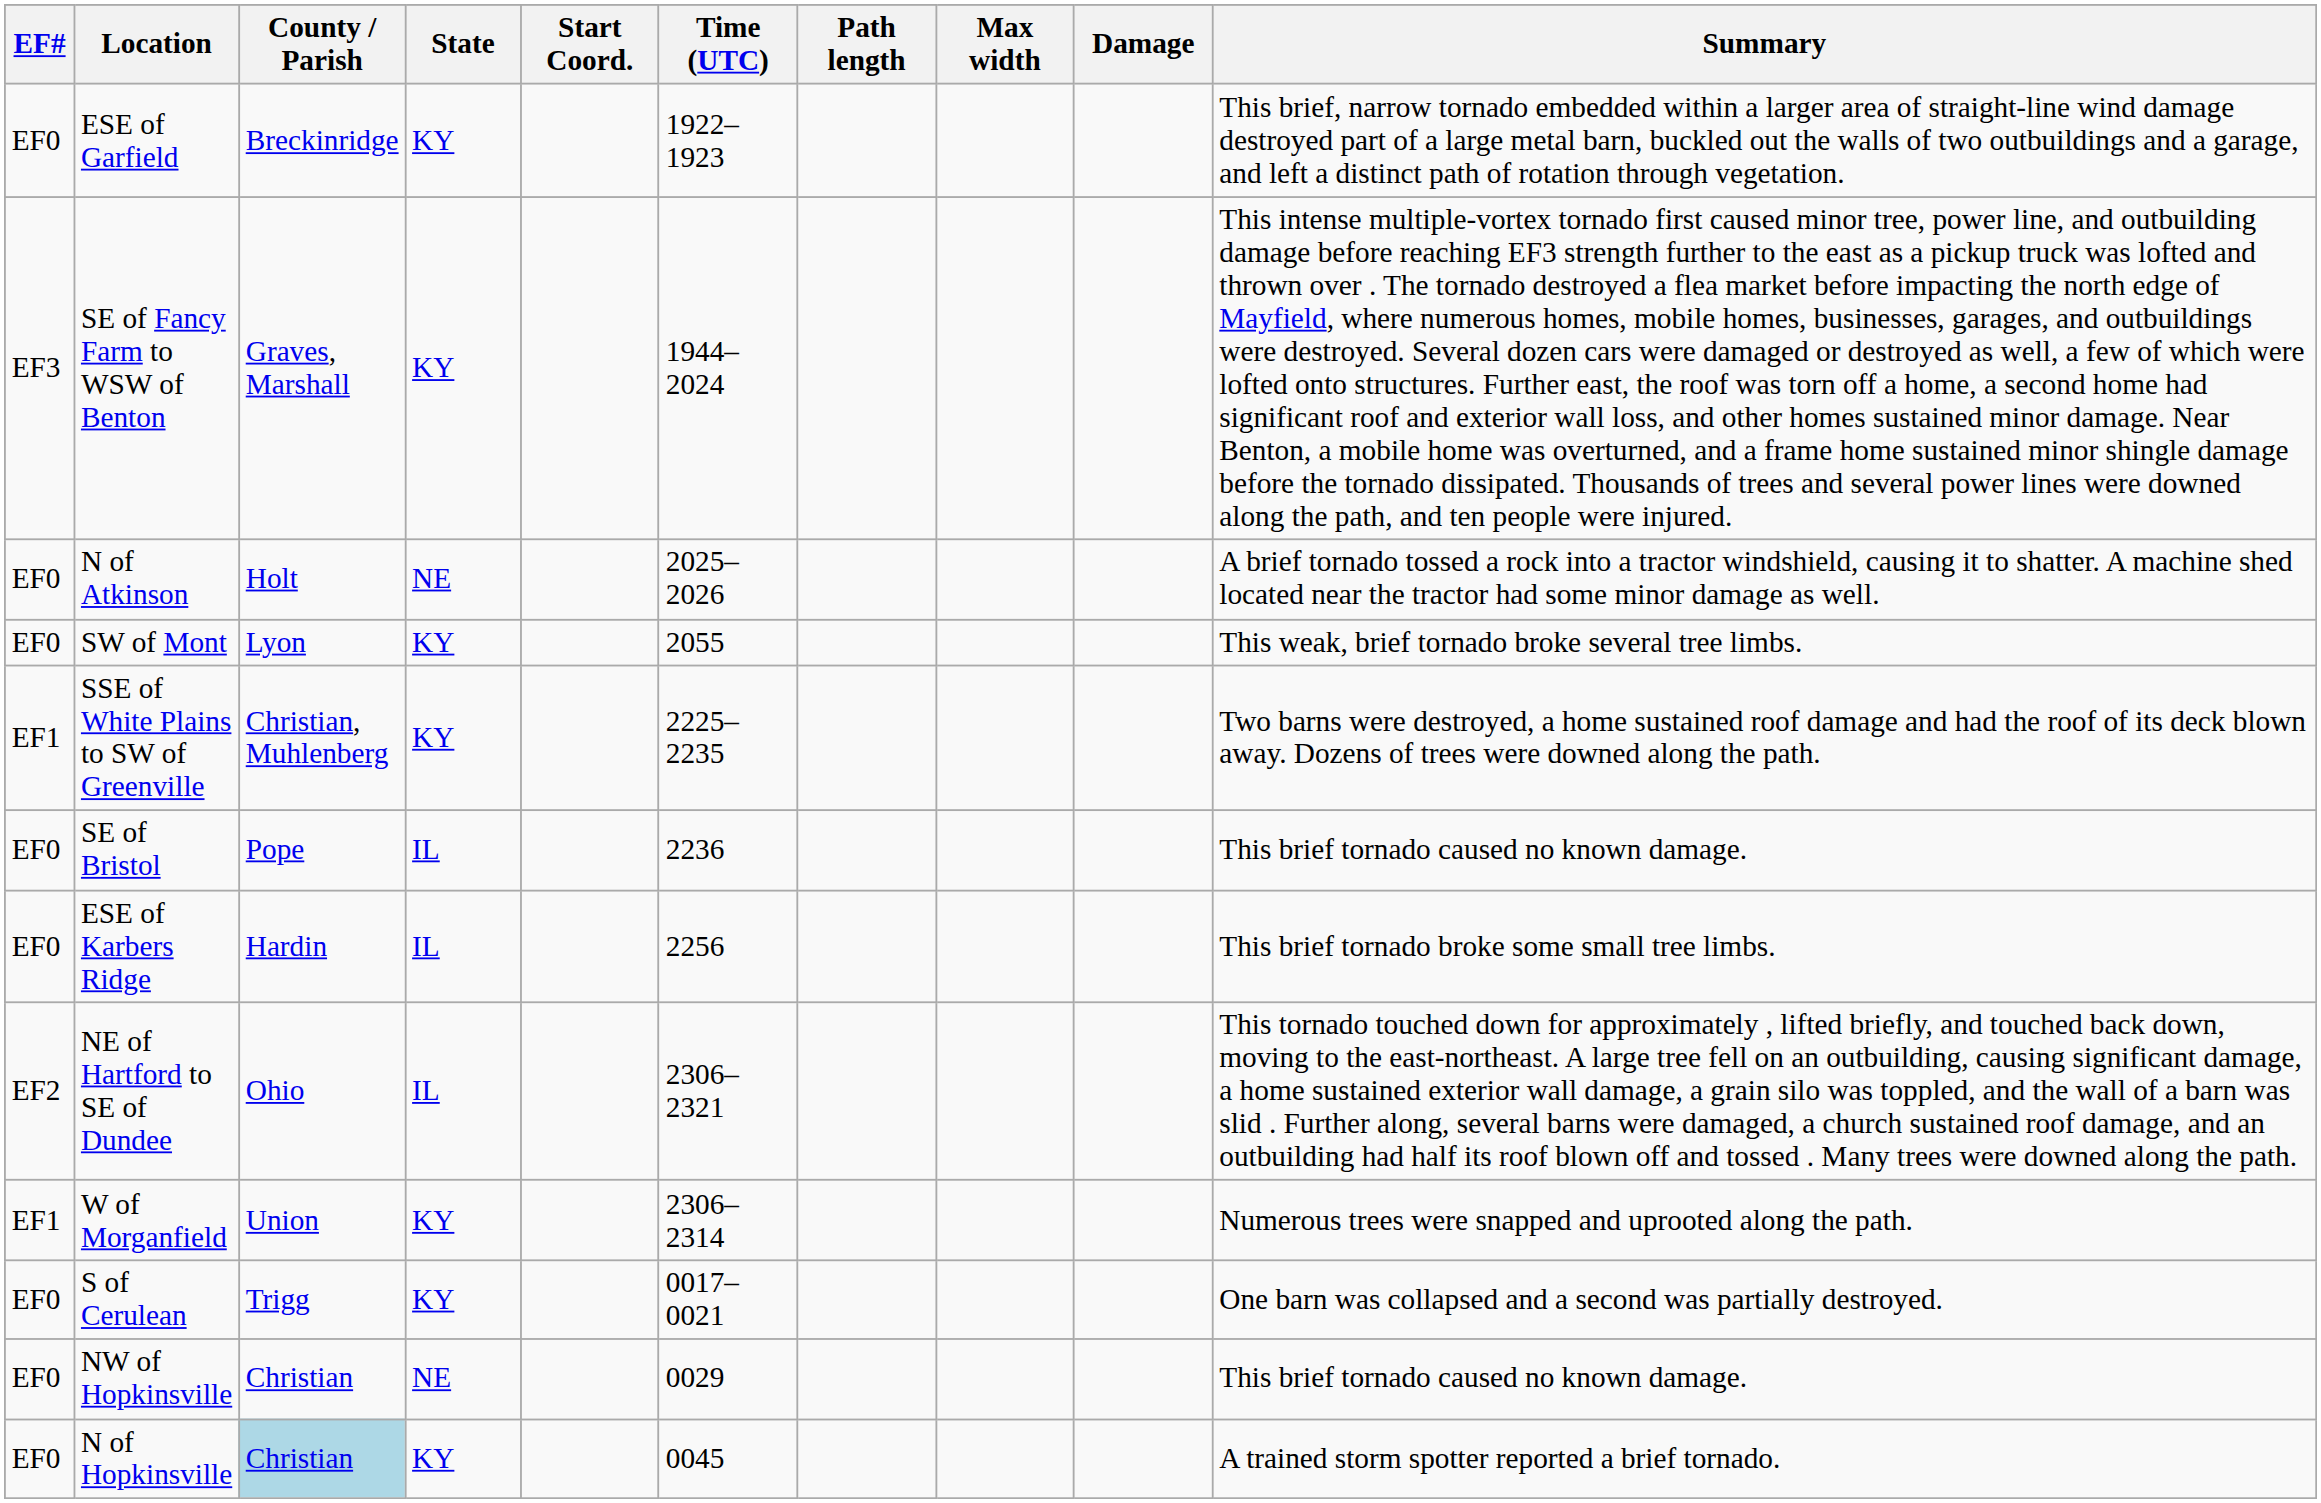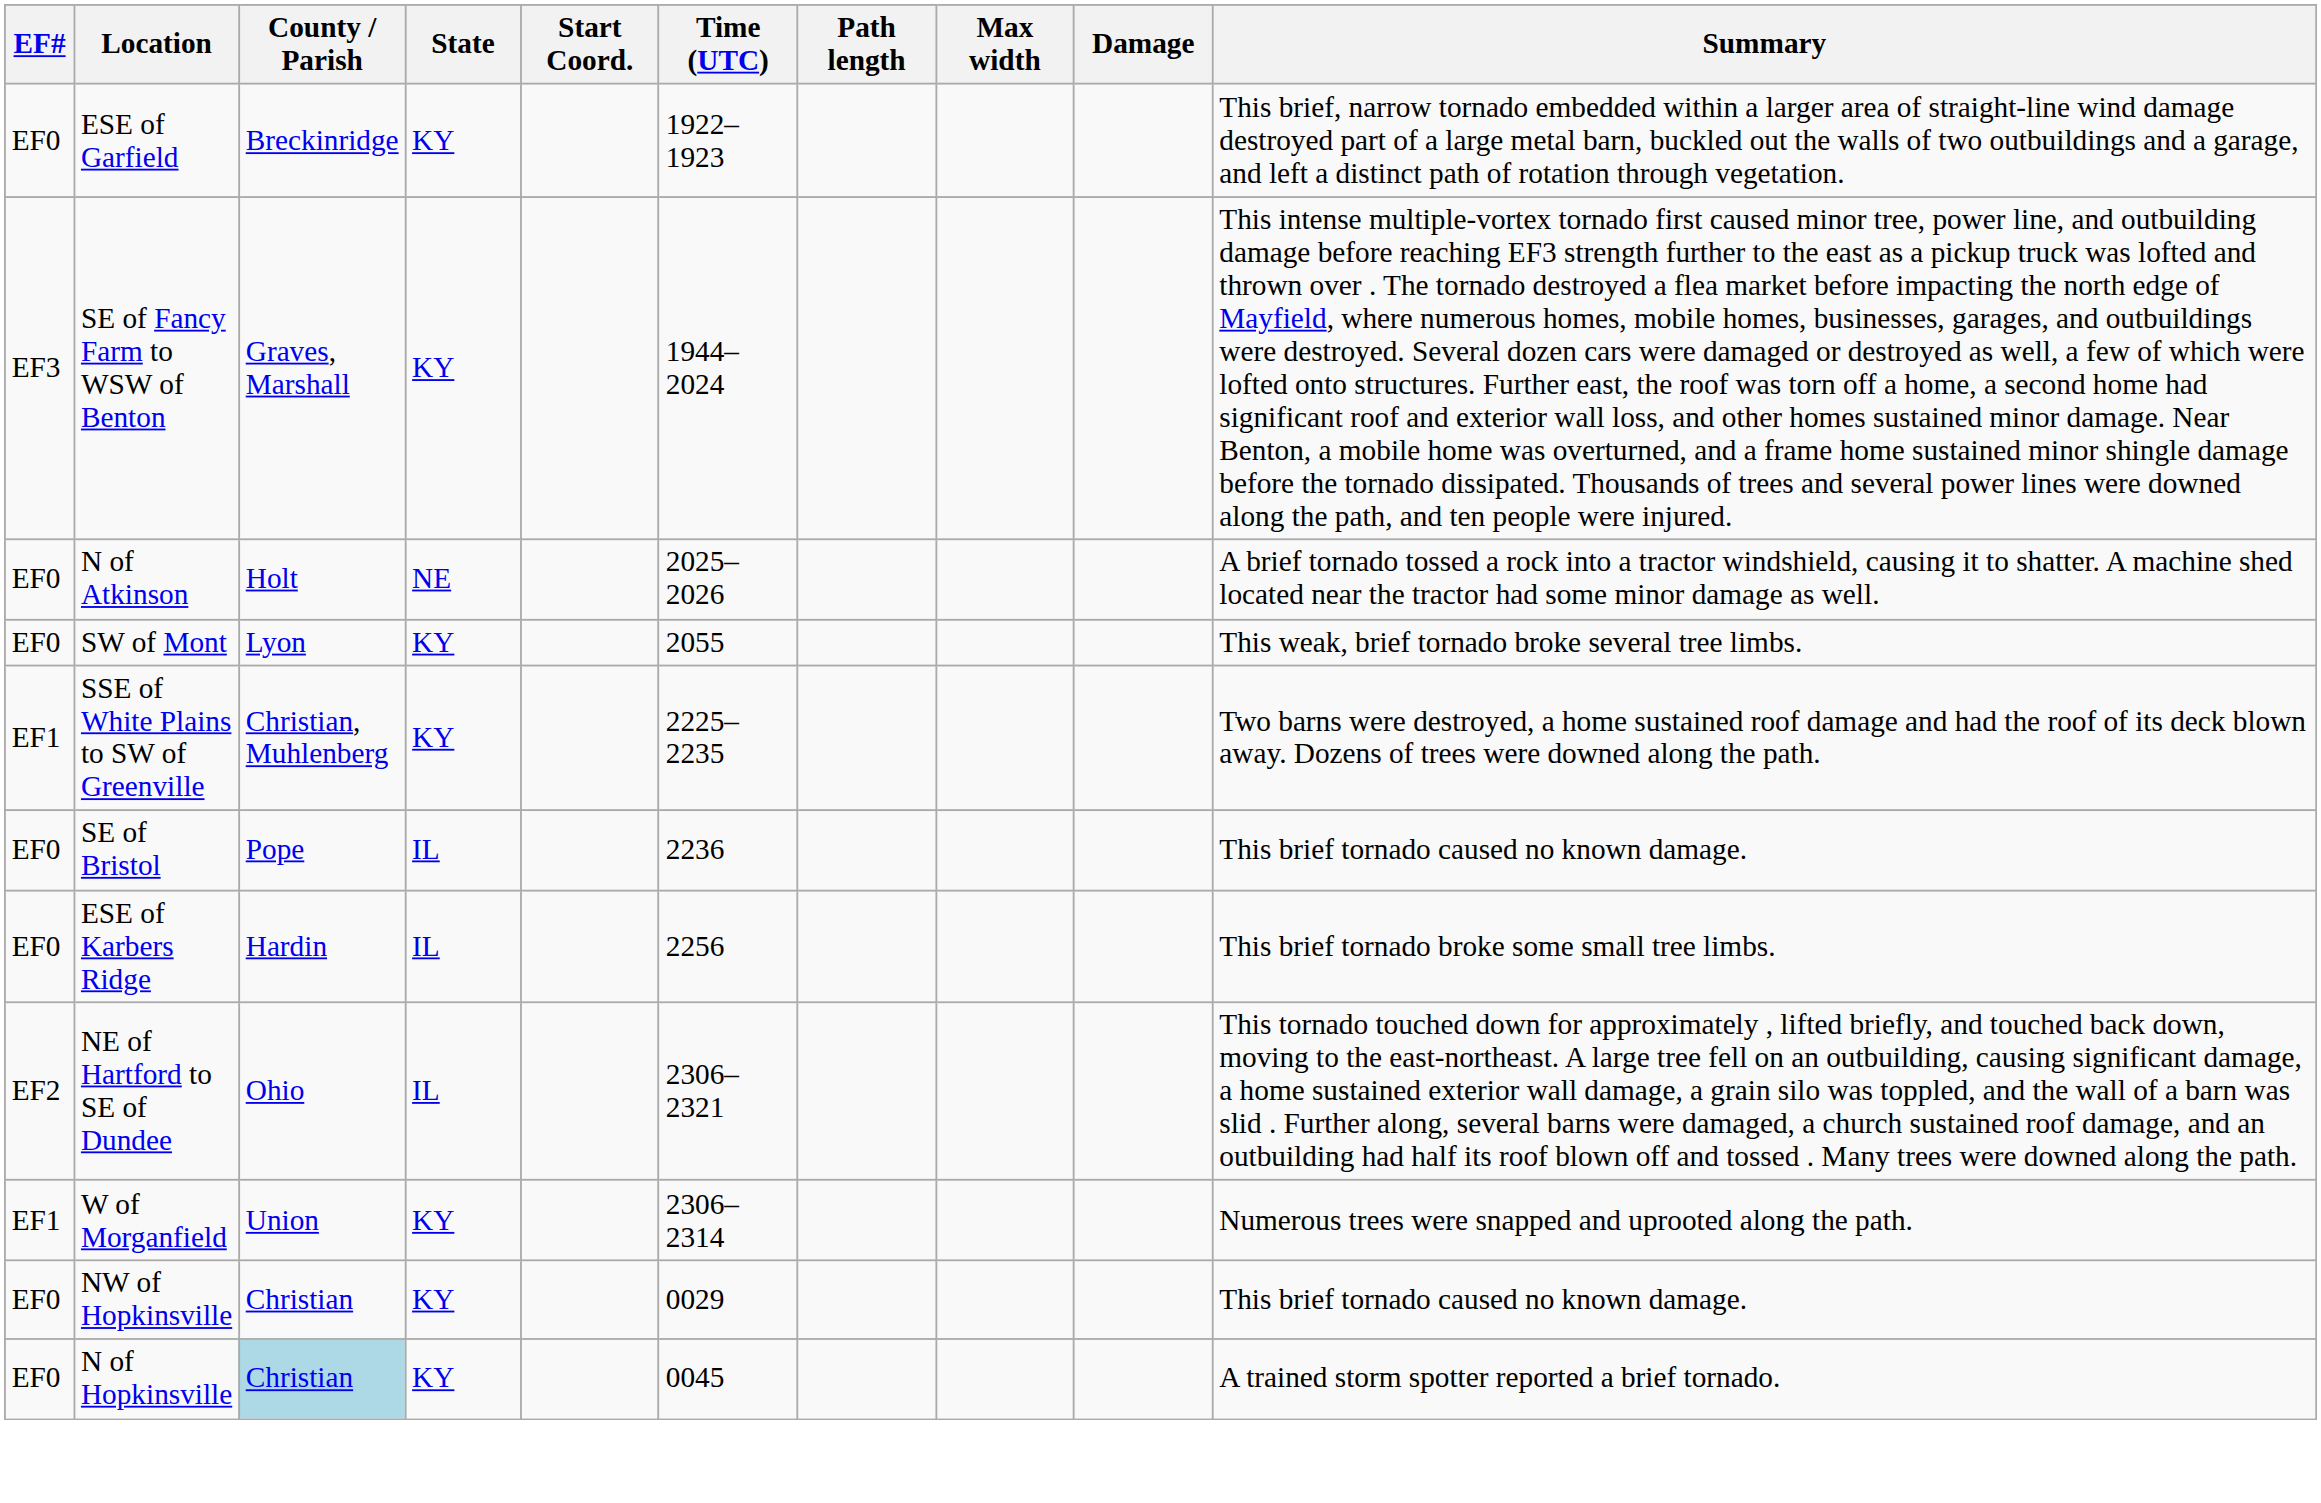- row: (134, 1299)
(432, 1378) NE -> (433, 1299) KY
